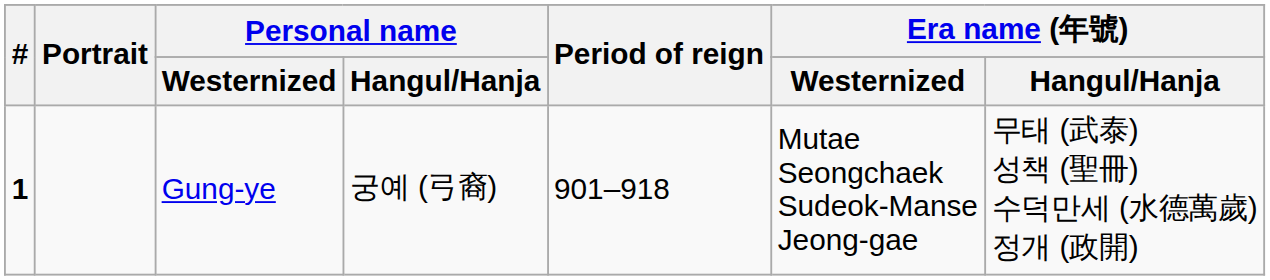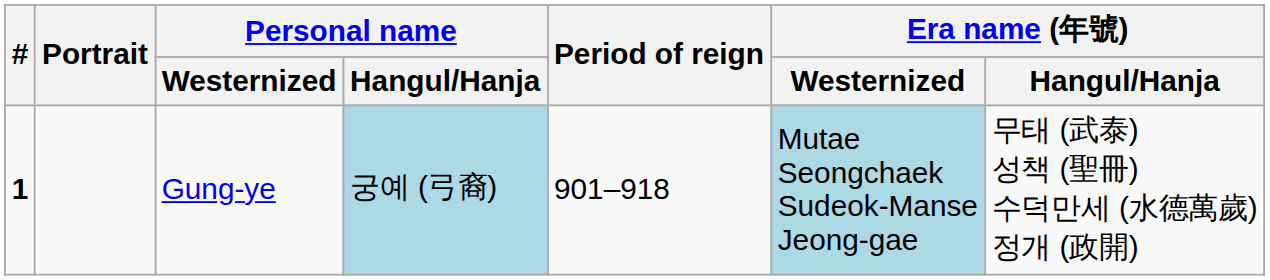(424, 188) no background -> (424, 188) lightblue background
(878, 189) no background -> (878, 189) lightblue background
